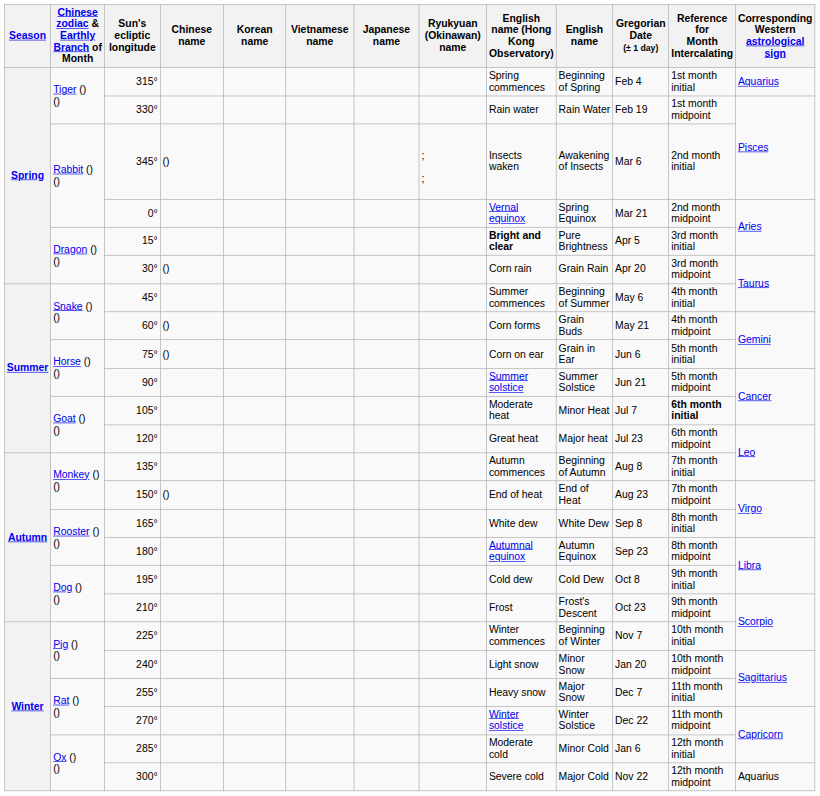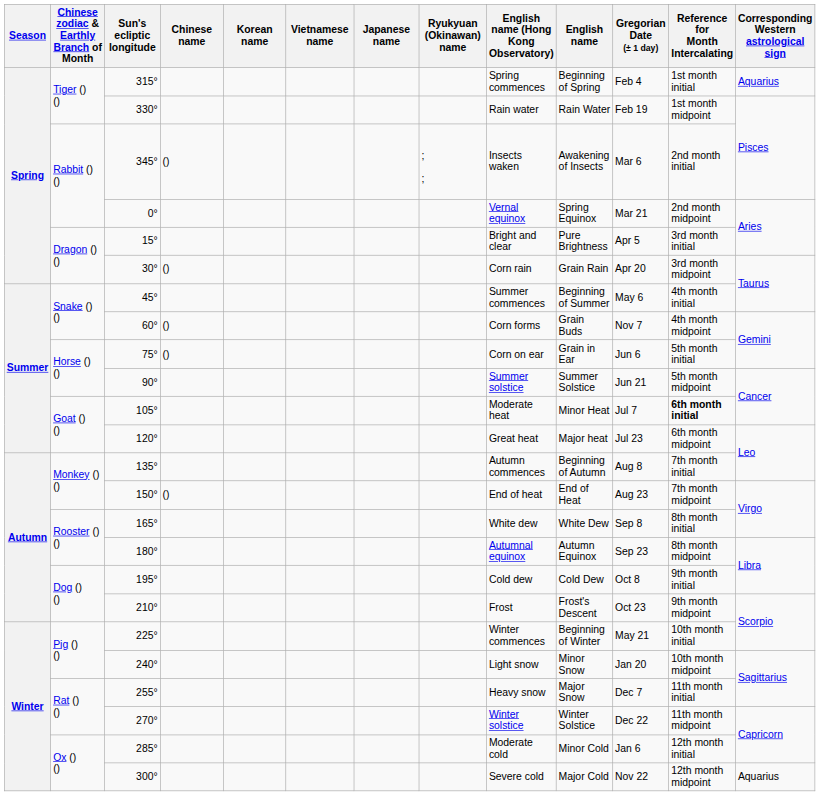(515, 241) bold -> (513, 241) normal
(632, 326) May 21 -> (629, 326) Nov 7
(629, 636) Nov 7 -> (632, 636) May 21
